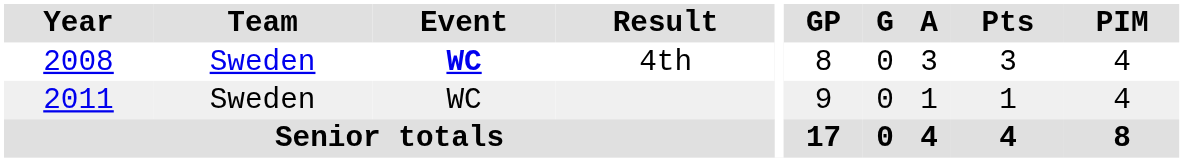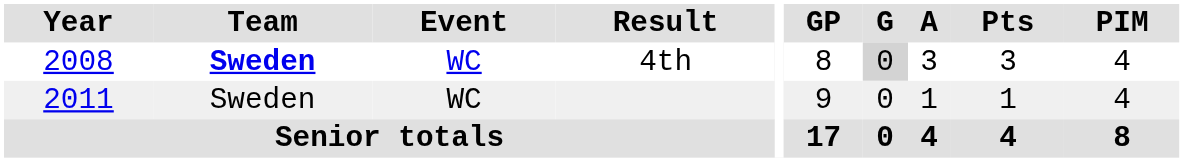(263, 62) normal -> (263, 62) bold
(464, 62) bold -> (464, 62) normal
(885, 62) no background -> (885, 62) lightgrey background
